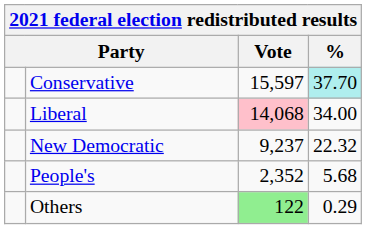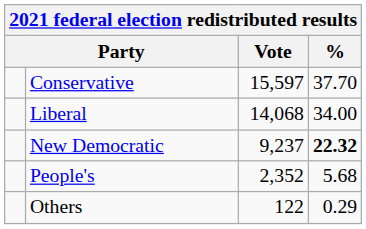(335, 82) paleturquoise background -> (335, 82) no background
(277, 113) pink background -> (277, 113) no background
(335, 144) normal -> (335, 144) bold
(289, 207) lightgreen background -> (289, 207) no background
